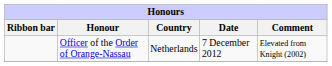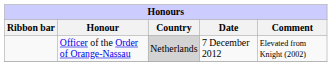(174, 48) no background -> (174, 48) lightgrey background
